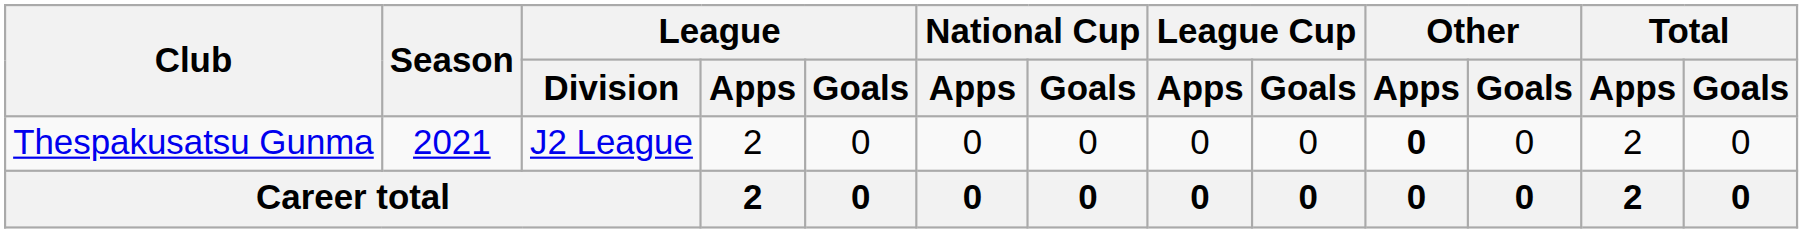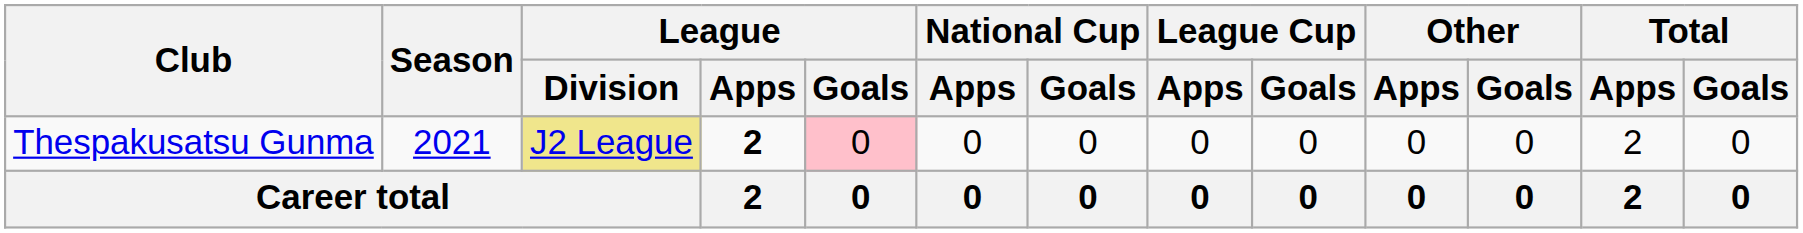(611, 142) no background -> (611, 142) khaki background
(753, 142) normal -> (753, 142) bold
(861, 142) no background -> (861, 142) pink background
(1416, 142) bold -> (1416, 142) normal
